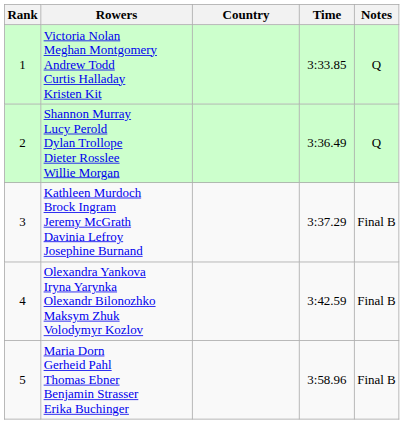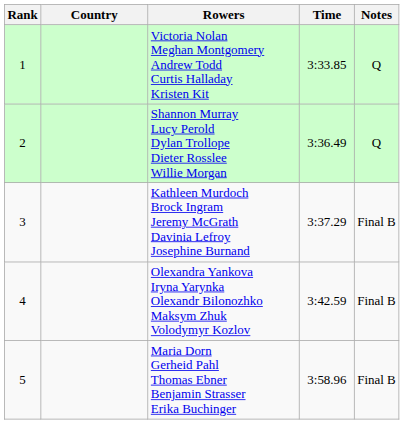columns swapped: (117, 14) <-> (246, 14)
